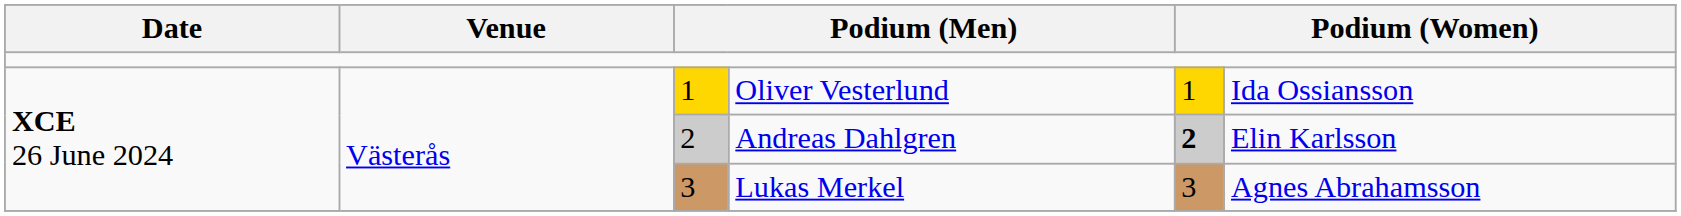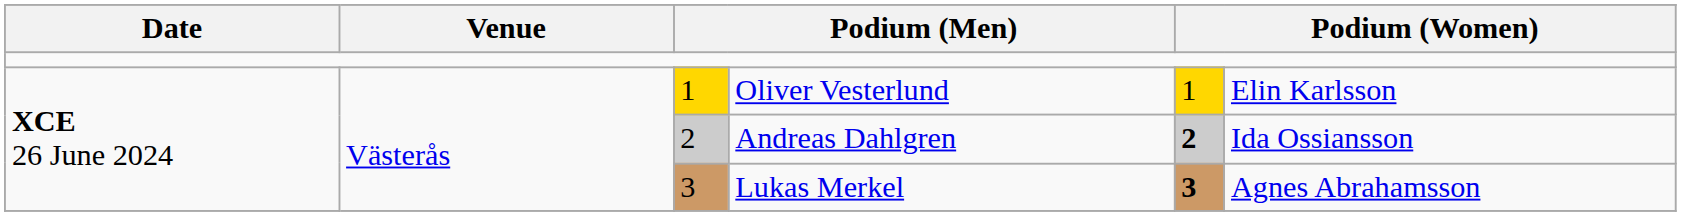(1322, 90) Ida Ossiansson -> (1314, 90) Elin Karlsson
(1314, 138) Elin Karlsson -> (1322, 138) Ida Ossiansson
(1189, 186) normal -> (1189, 186) bold
